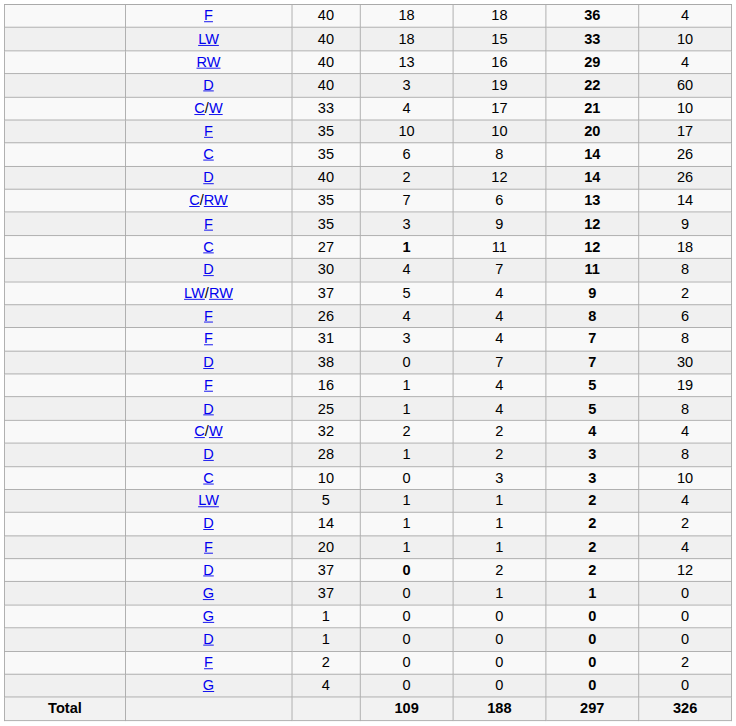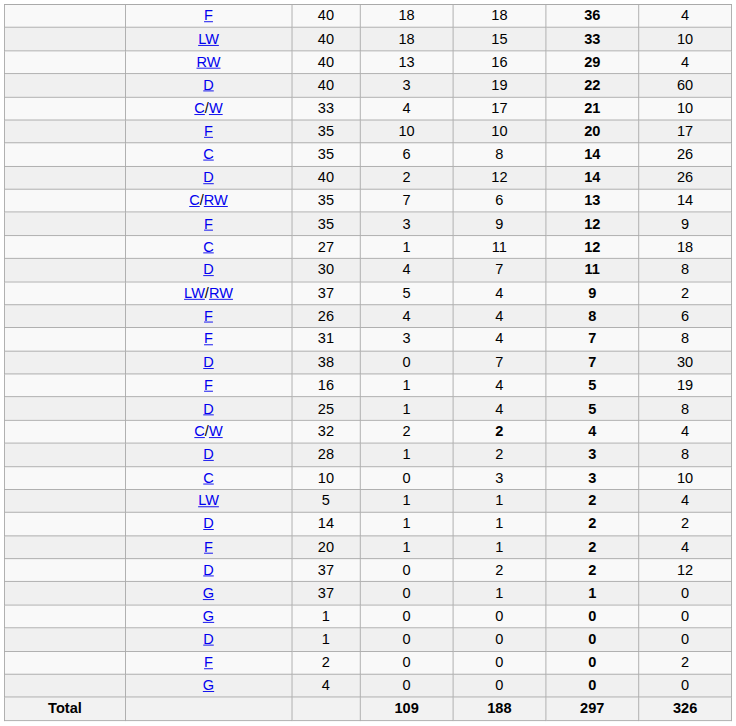(407, 246) bold -> (407, 246) normal
(499, 431) normal -> (499, 431) bold
(407, 570) bold -> (407, 570) normal
